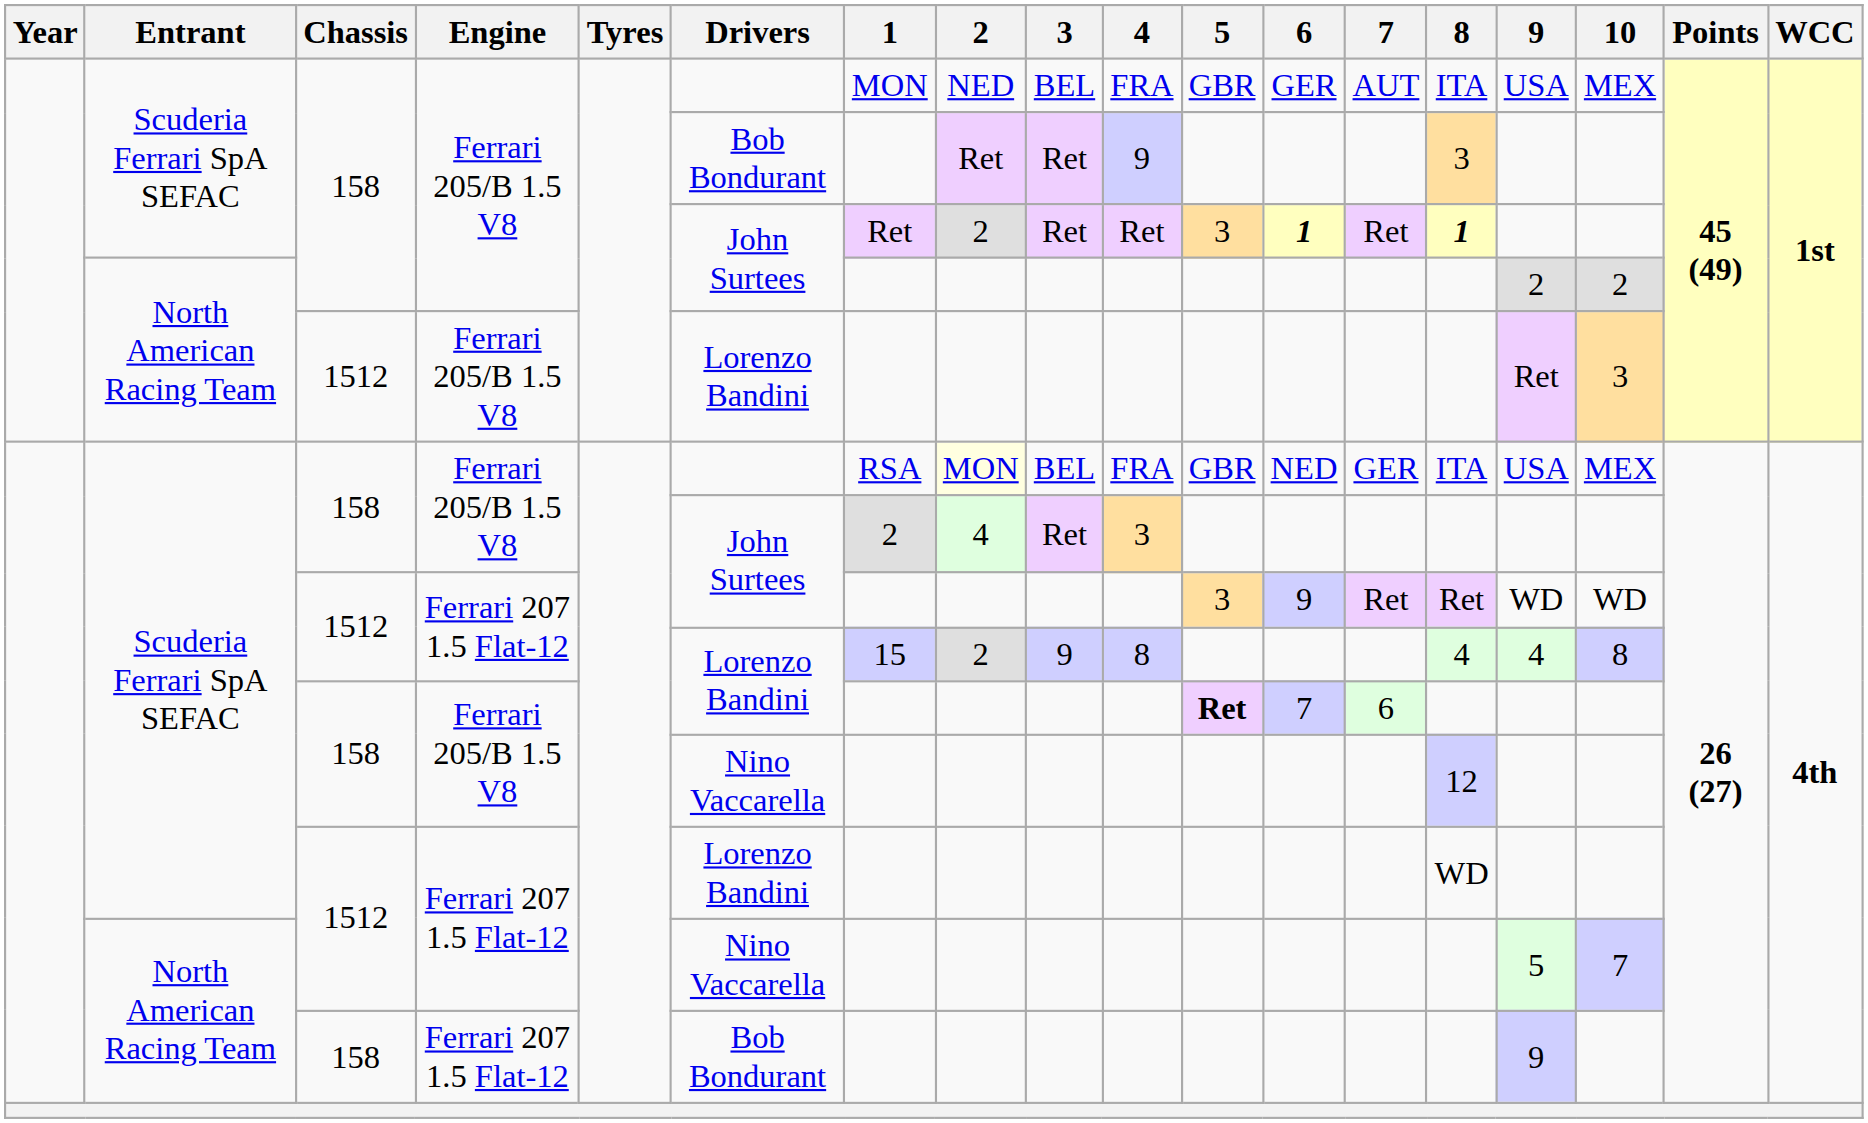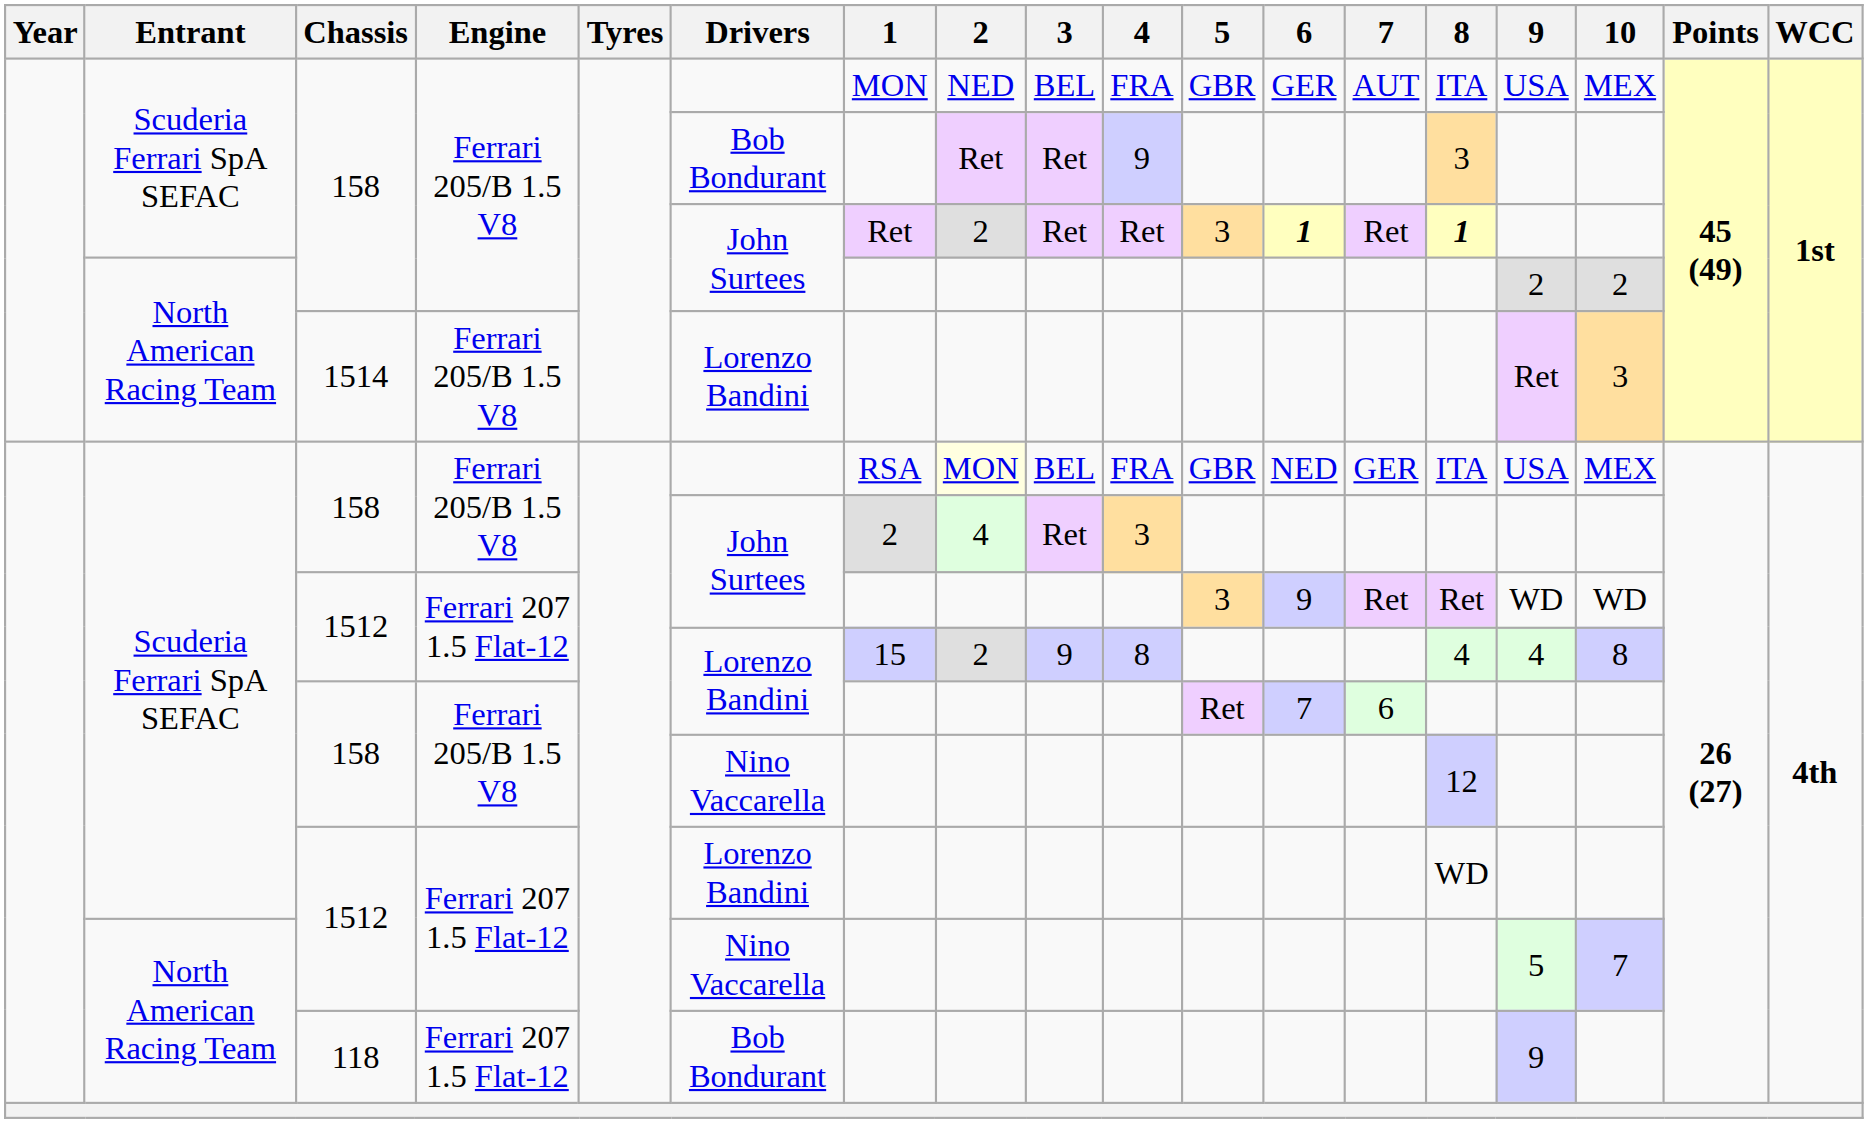(356, 376) 1512 -> (356, 376) 1514
(1222, 706) bold -> (1222, 706) normal
(356, 1056) 158 -> (356, 1056) 118
